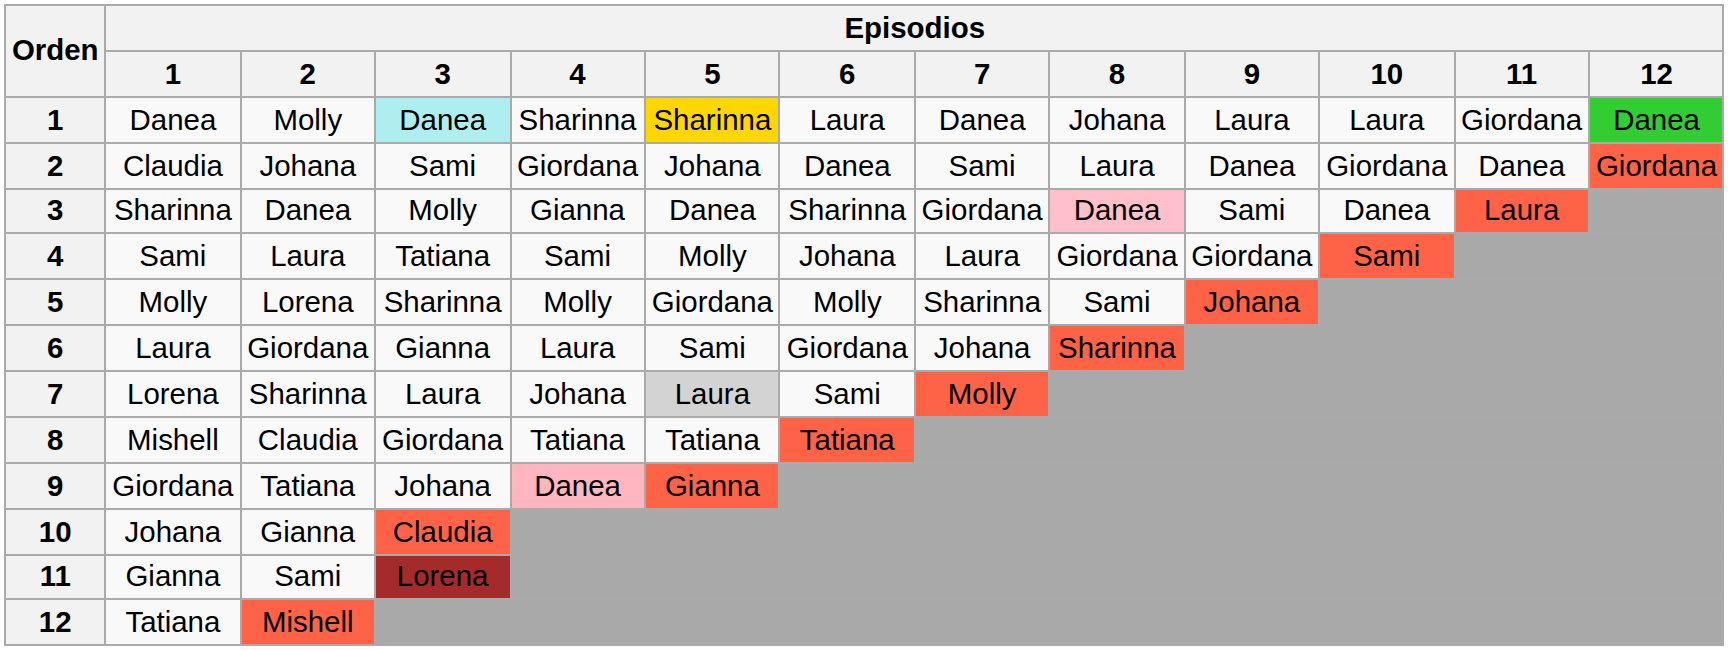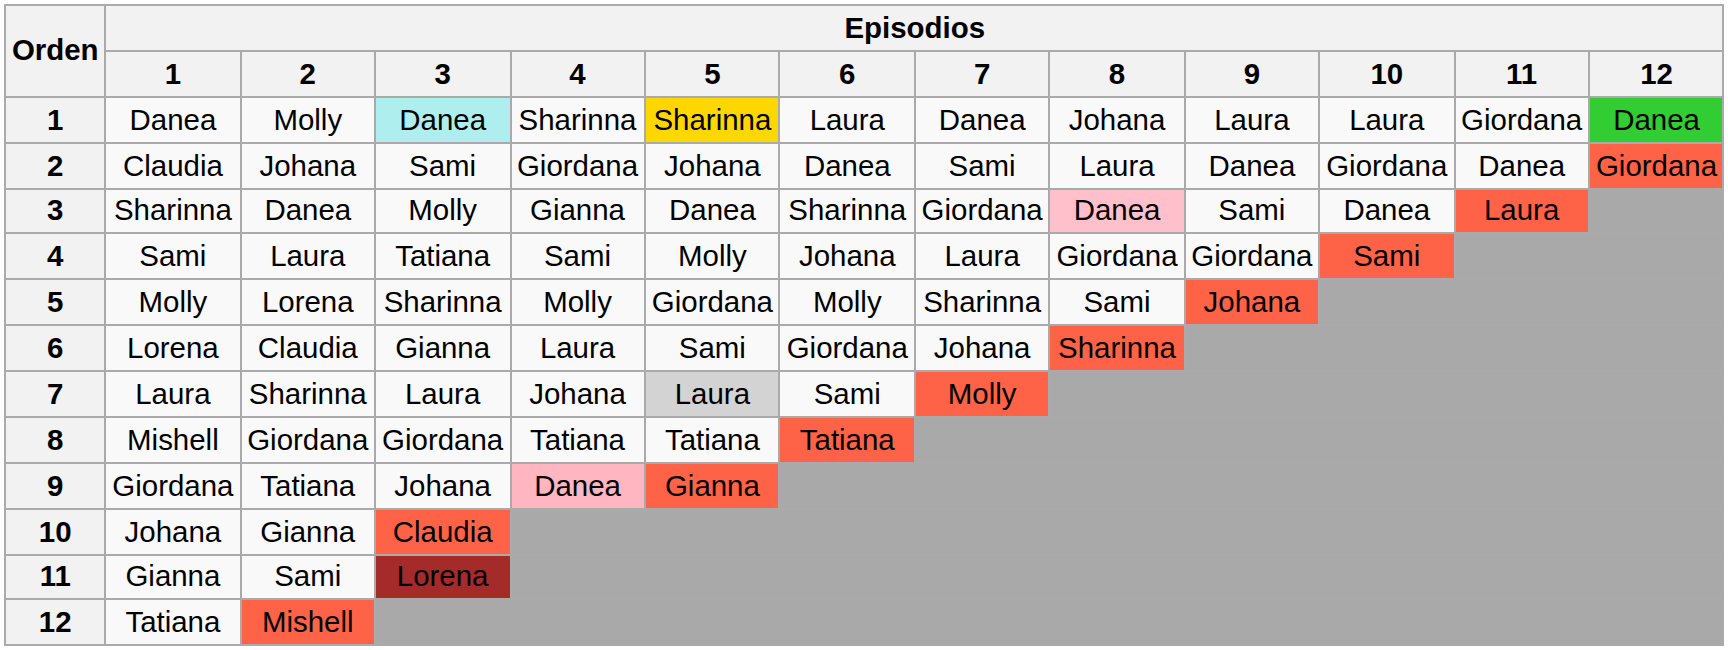(173, 348) Laura -> (173, 348) Lorena
(308, 348) Giordana -> (308, 348) Claudia
(173, 394) Lorena -> (173, 394) Laura
(308, 439) Claudia -> (308, 439) Giordana
